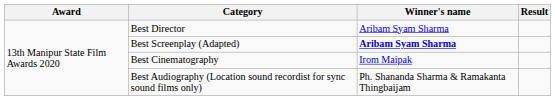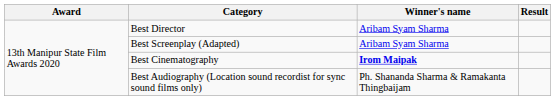(408, 44) bold -> (404, 44) normal
(386, 60) normal -> (388, 60) bold
